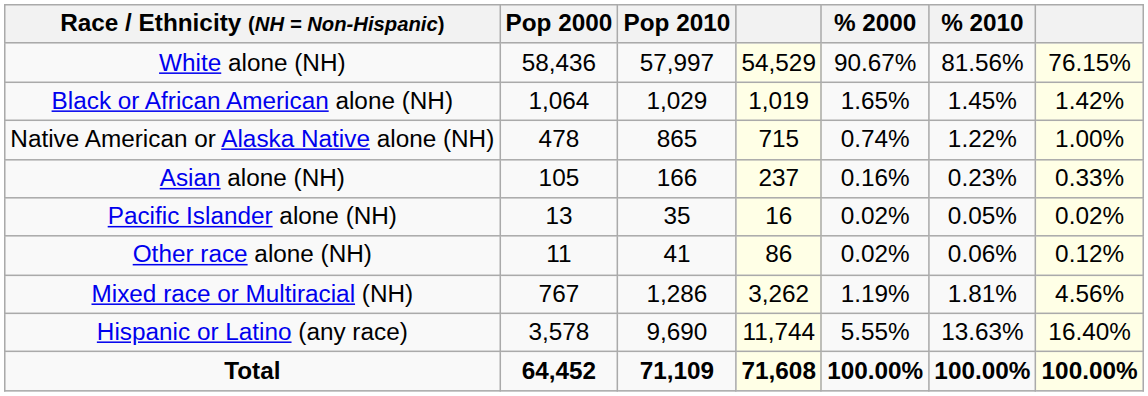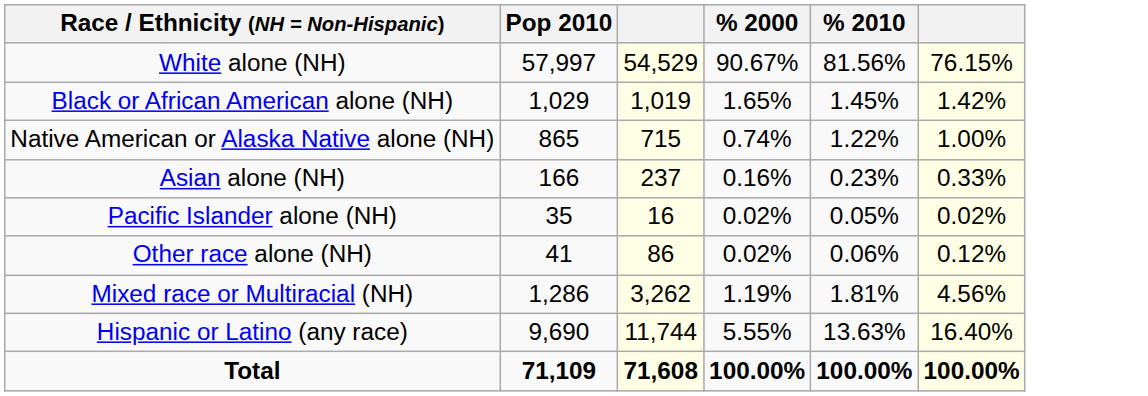- column: (559, 23)
